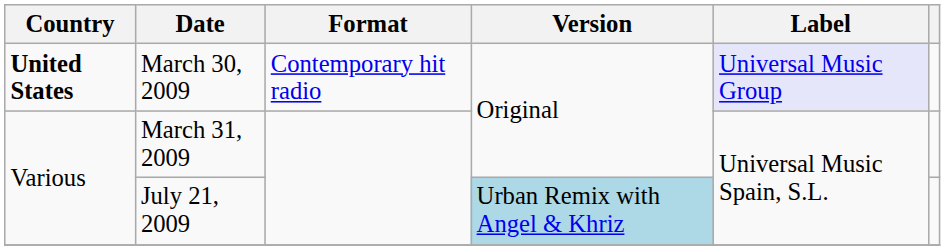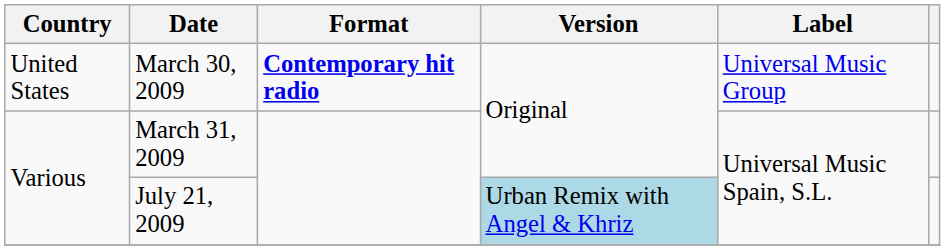(46, 76) bold -> (44, 76) normal
(358, 76) normal -> (359, 76) bold
(801, 76) lavender background -> (805, 76) no background
